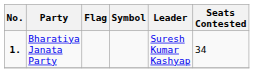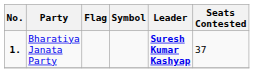(170, 49) normal -> (170, 49) bold
(201, 49) 34 -> (201, 49) 37
